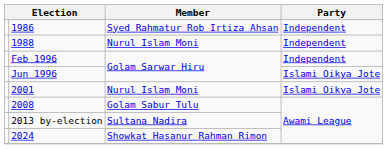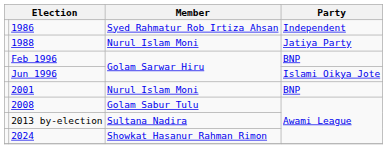(314, 43) Independent -> (317, 43) Jatiya Party
(314, 58) Independent -> (292, 58) BNP
(332, 89) Islami Oikya Jote -> (292, 89) BNP
